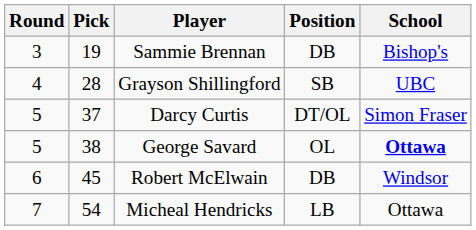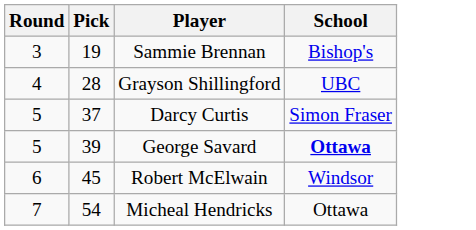- column: (322, 20)
(91, 146) 38 -> (91, 146) 39
